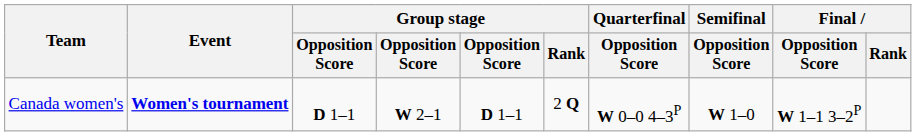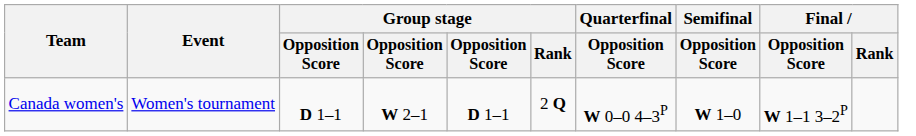(210, 104) bold -> (203, 104) normal
